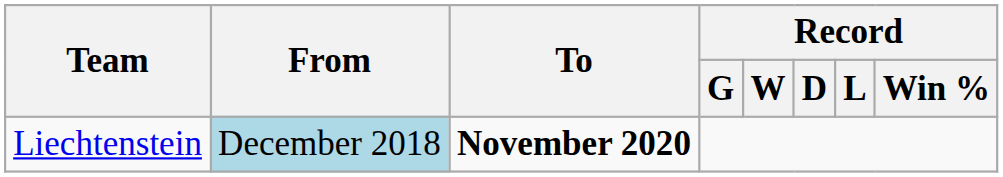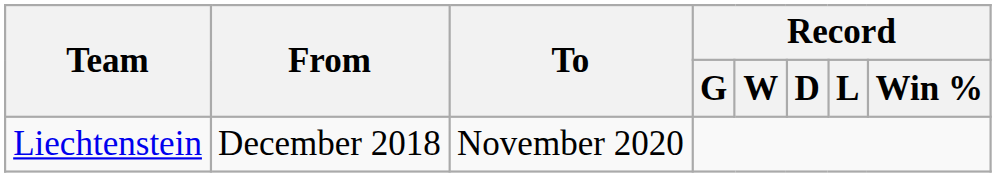(329, 143) lightblue background -> (329, 143) no background
(574, 143) bold -> (570, 143) normal
